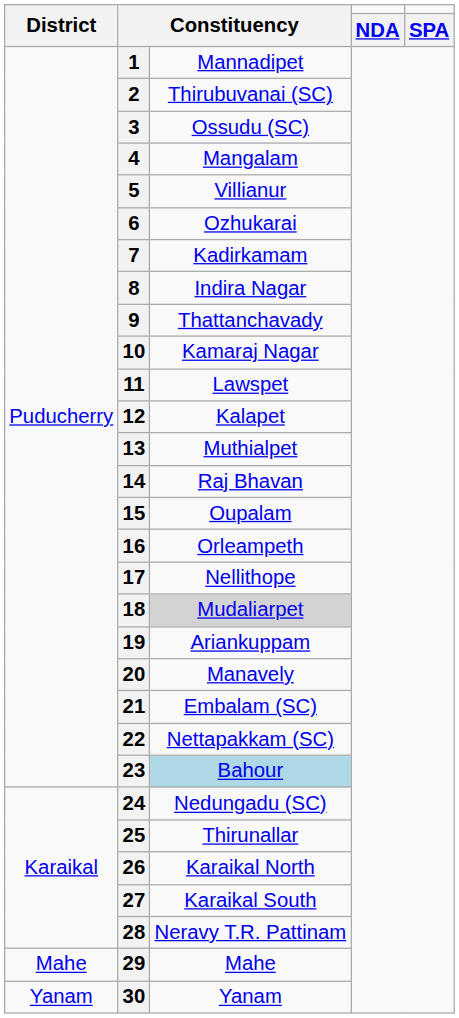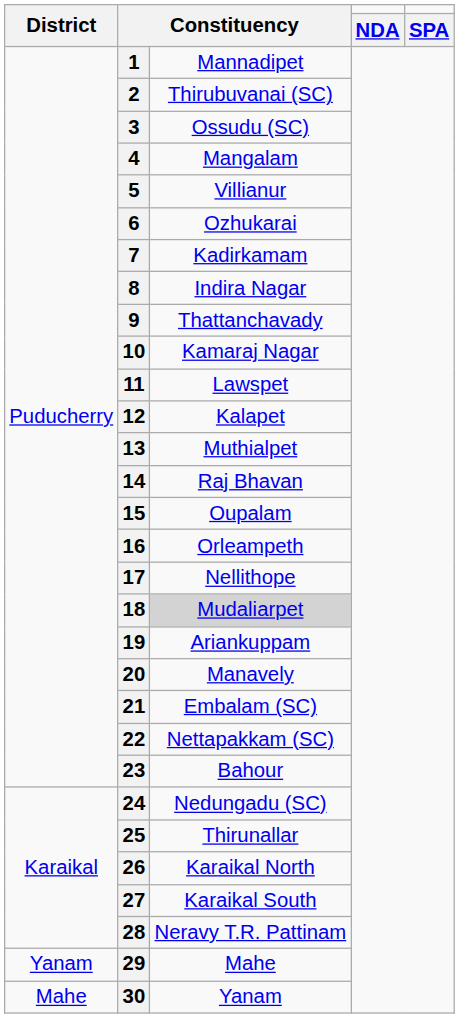(250, 771) lightblue background -> (250, 771) no background
(61, 964) Mahe -> (61, 964) Yanam
(61, 996) Yanam -> (61, 996) Mahe
